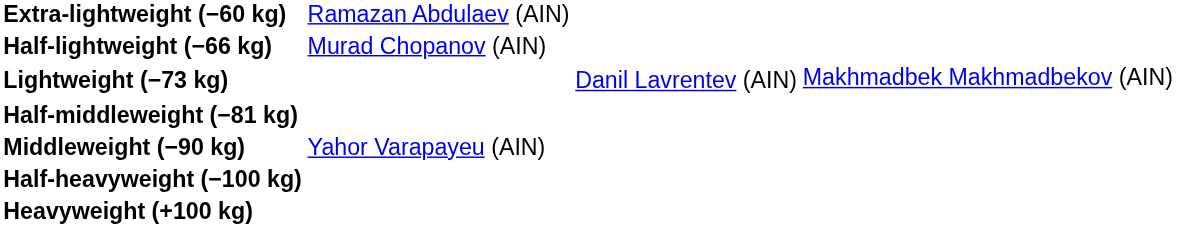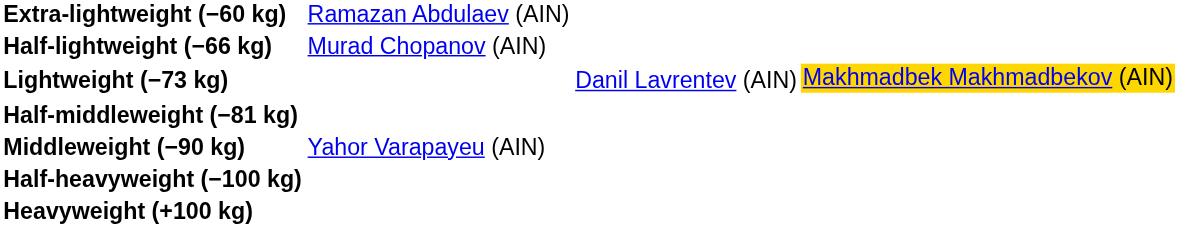(988, 77) no background -> (988, 77) gold background
